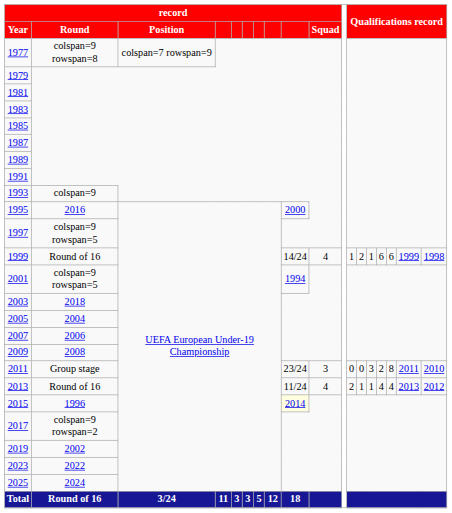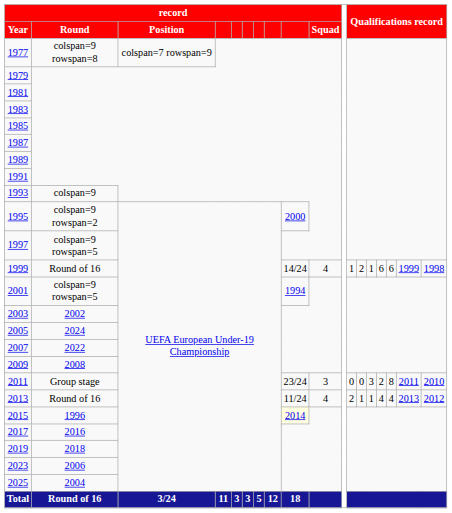(75, 210) 2016 -> (75, 216) colspan=9 rowspan=2
(75, 302) 2018 -> (75, 314) 2002
(75, 319) 2004 -> (75, 331) 2024
(75, 336) 2006 -> (75, 348) 2022
(75, 426) colspan=9 rowspan=2 -> (75, 432) 2016
(75, 449) 2002 -> (75, 449) 2018
(75, 466) 2022 -> (75, 466) 2006
(75, 483) 2024 -> (75, 483) 2004
